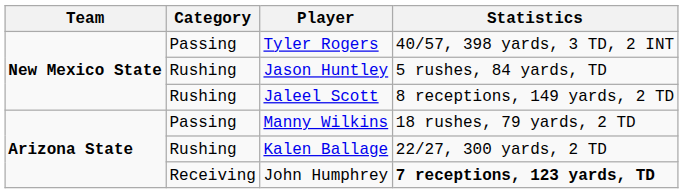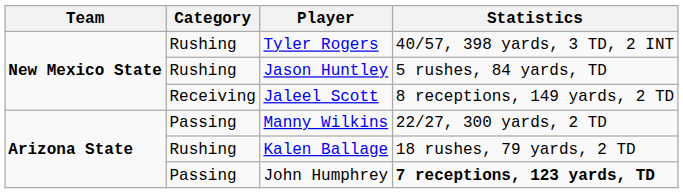(203, 45) Passing -> (203, 45) Rushing
(203, 97) Rushing -> (213, 97) Receiving
(516, 123) 18 rushes, 79 yards, 2 TD -> (501, 123) 22/27, 300 yards, 2 TD
(501, 149) 22/27, 300 yards, 2 TD -> (516, 149) 18 rushes, 79 yards, 2 TD
(213, 175) Receiving -> (203, 175) Passing
